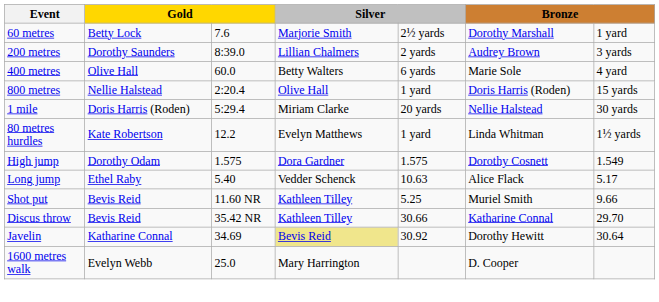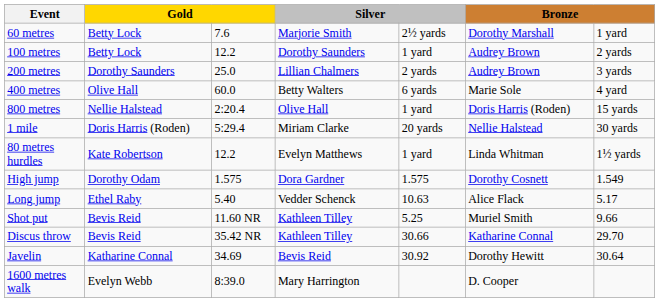+ row: (34, 52)
(230, 52) 8:39.0 -> (225, 71) 25.0
(304, 236) khaki background -> (304, 255) no background
(225, 262) 25.0 -> (230, 281) 8:39.0
